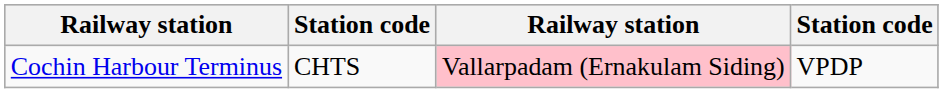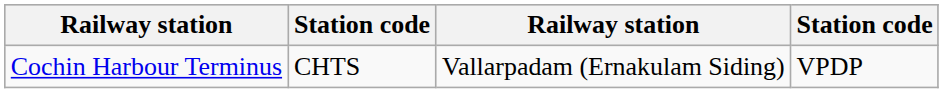(613, 66) pink background -> (613, 66) no background
